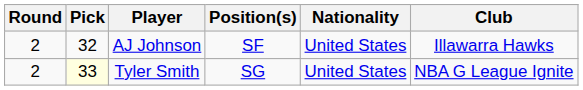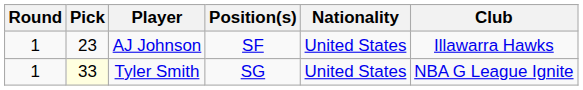(35, 44) 2 -> (35, 44) 1
(87, 44) 32 -> (87, 44) 23
(35, 71) 2 -> (35, 71) 1
